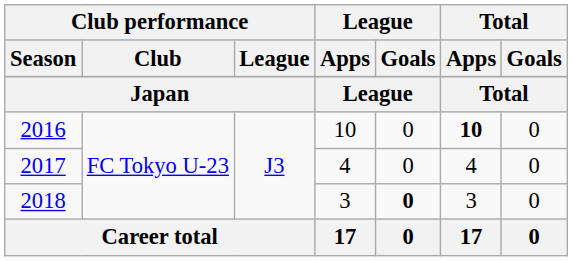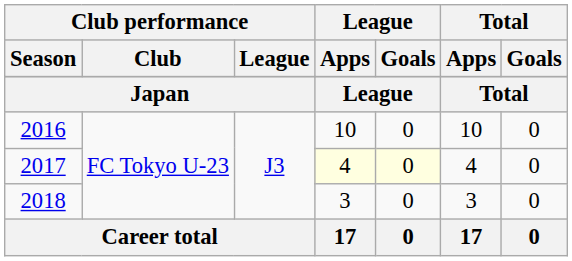(471, 129) bold -> (471, 129) normal
(345, 165) no background -> (345, 165) lightyellow background
(408, 165) no background -> (408, 165) lightyellow background
(408, 201) bold -> (408, 201) normal
